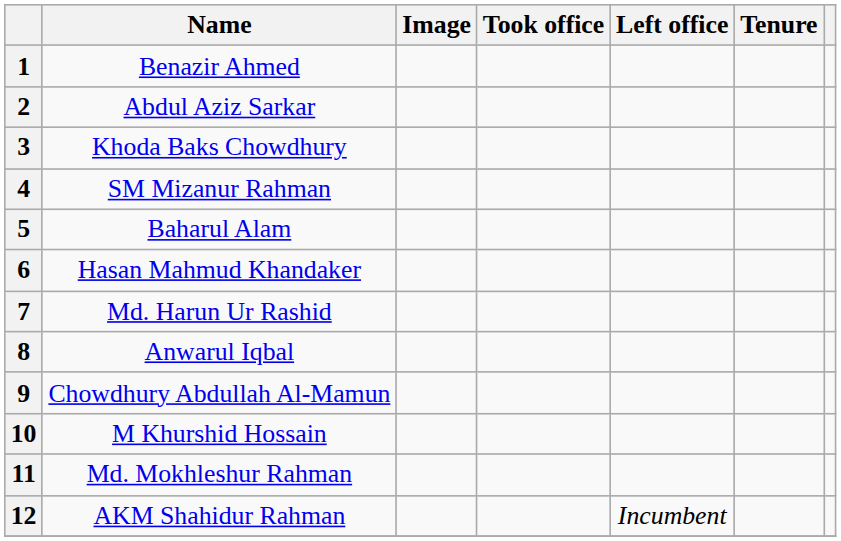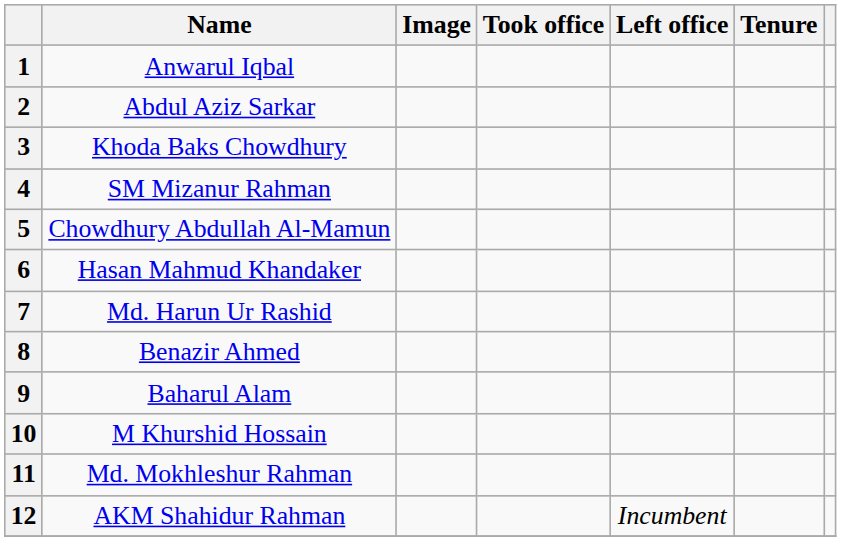(219, 65) Benazir Ahmed -> (219, 65) Anwarul Iqbal
(219, 229) Baharul Alam -> (219, 229) Chowdhury Abdullah Al-Mamun
(219, 351) Anwarul Iqbal -> (219, 351) Benazir Ahmed
(219, 392) Chowdhury Abdullah Al-Mamun -> (219, 392) Baharul Alam
